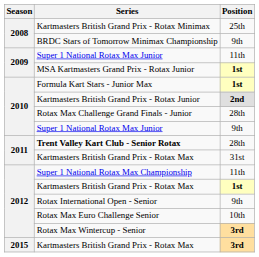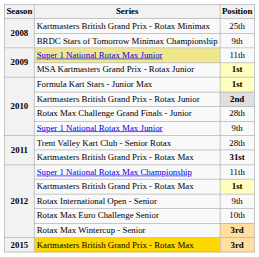(100, 55) no background -> (100, 55) khaki background
(109, 142) bold -> (104, 142) normal
(237, 157) normal -> (237, 157) bold
(115, 244) no background -> (115, 244) gold background
